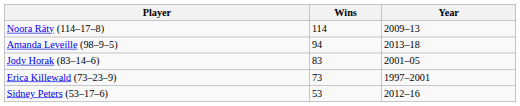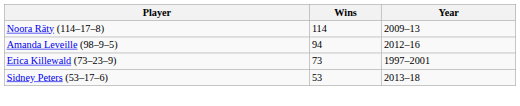(402, 45) 2013–18 -> (402, 45) 2012–16
- row: (53, 61)
(402, 93) 2012–16 -> (402, 77) 2013–18
